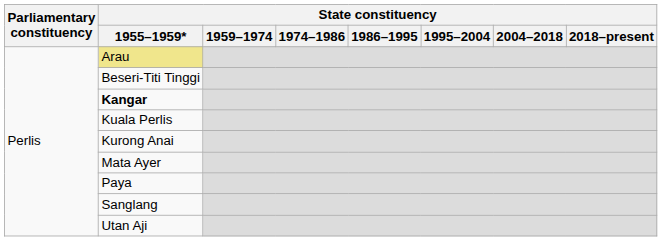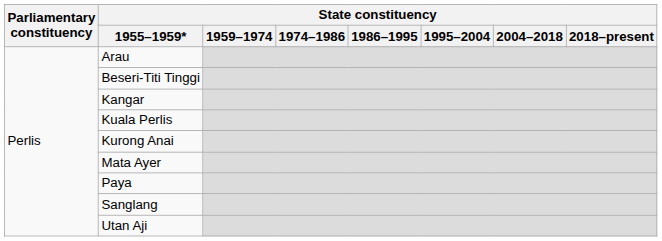(115, 57) khaki background -> (115, 57) no background
(124, 99) bold -> (123, 99) normal
